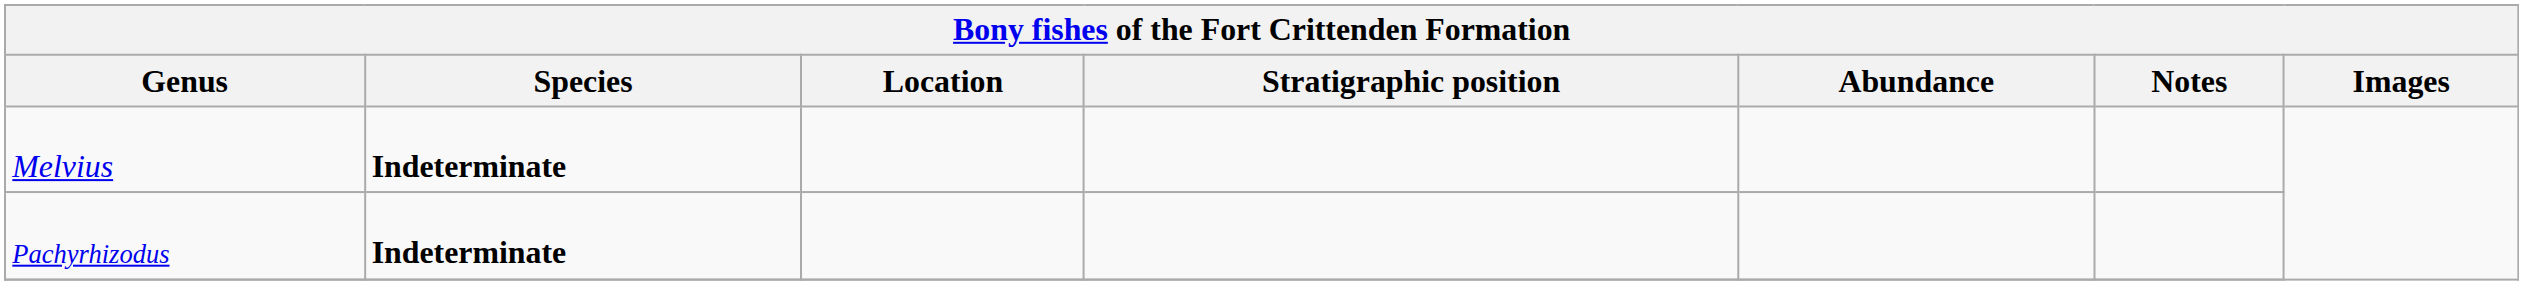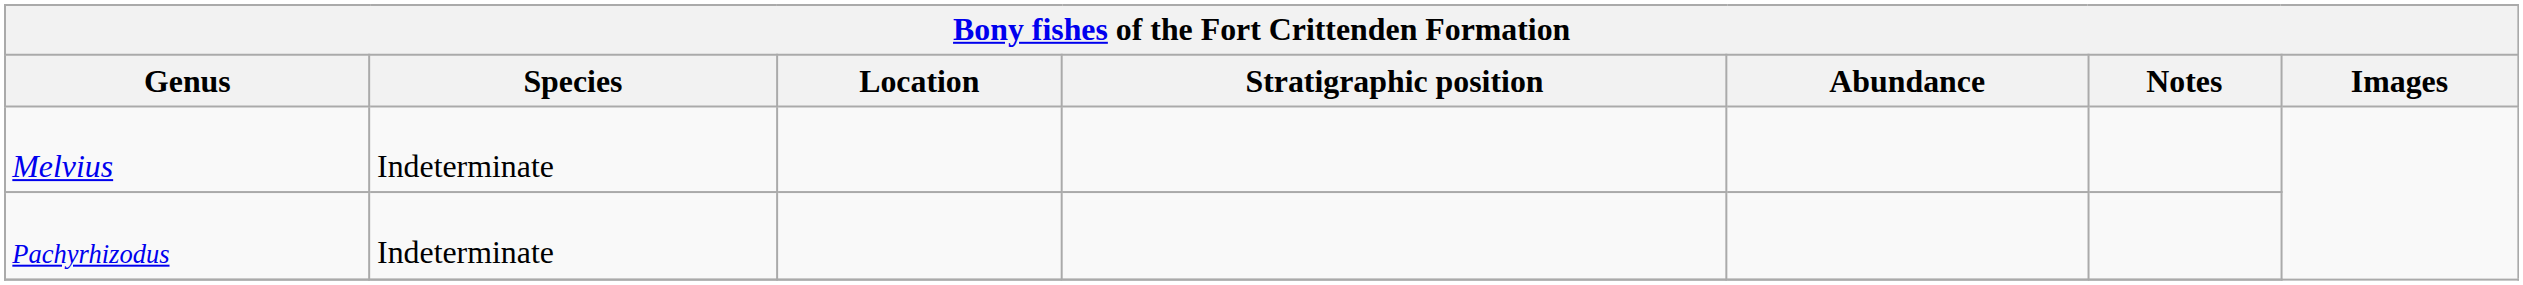(469, 166) bold -> (465, 166) normal
(469, 252) bold -> (465, 252) normal
